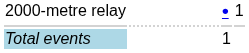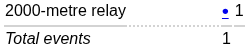(48, 38) lightblue background -> (48, 38) no background
